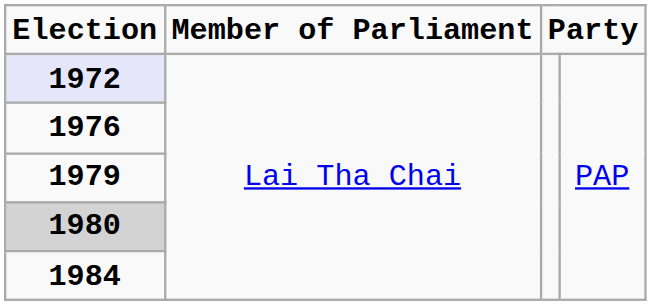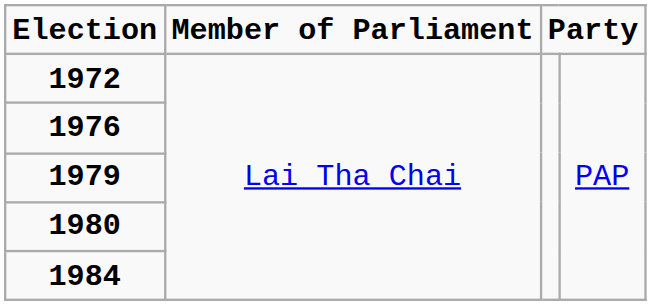(85, 79) lavender background -> (85, 79) no background
(85, 226) lightgrey background -> (85, 226) no background
